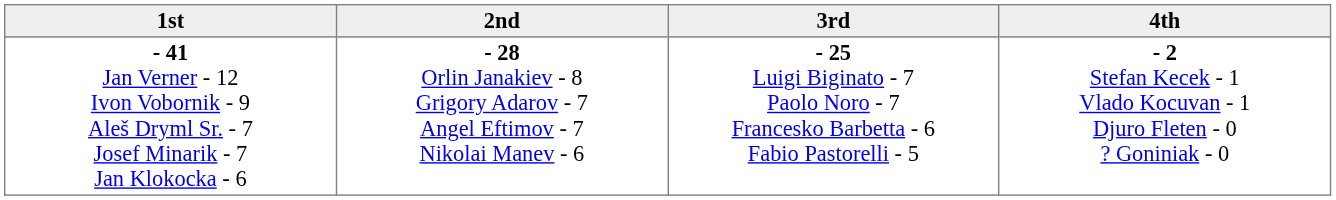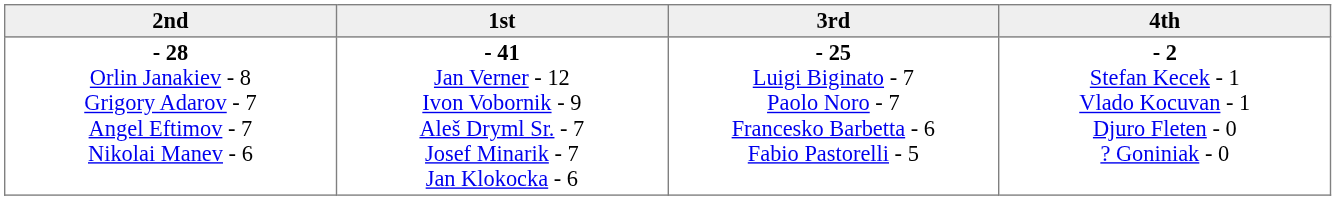columns swapped: (170, 20) <-> (502, 20)
